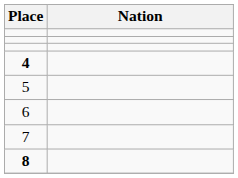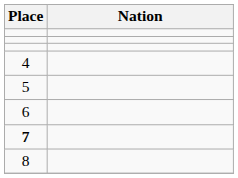(26, 62) bold -> (26, 62) normal
(26, 136) normal -> (26, 136) bold
(26, 161) bold -> (26, 161) normal
